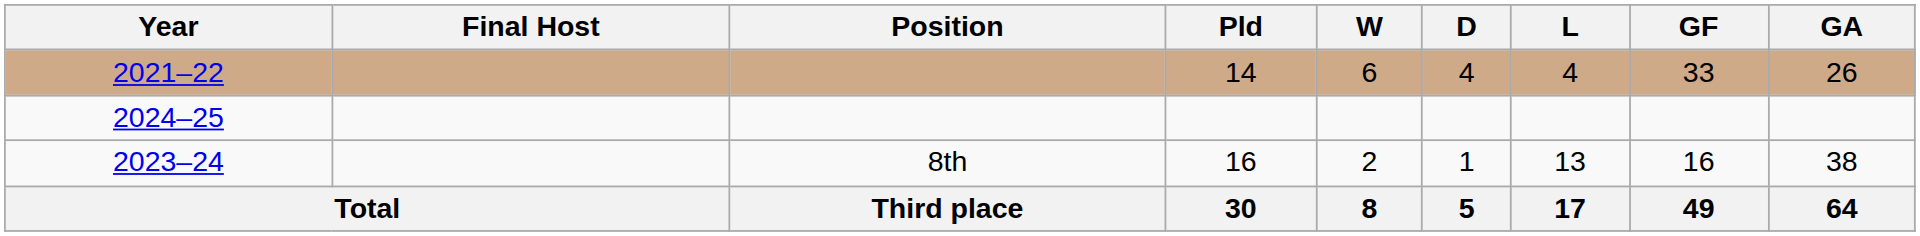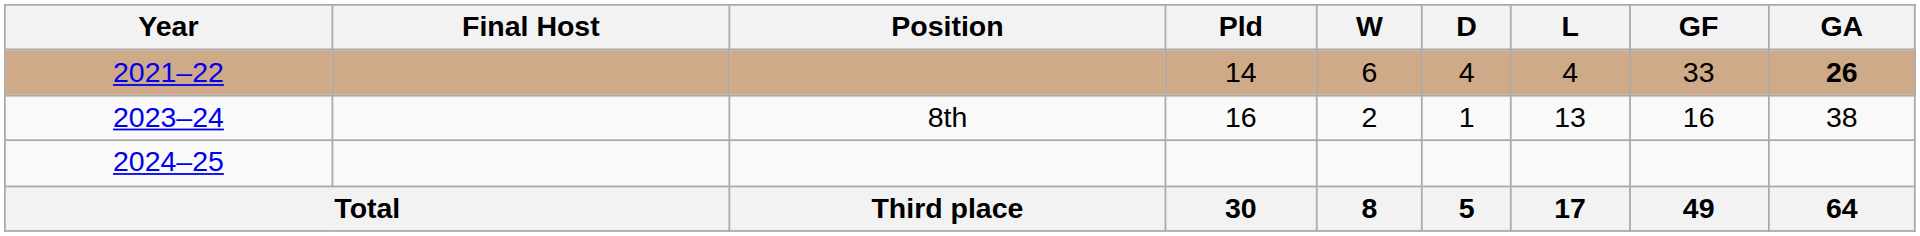(1842, 72) normal -> (1842, 72) bold
rows swapped: (168, 162) <-> (168, 117)
